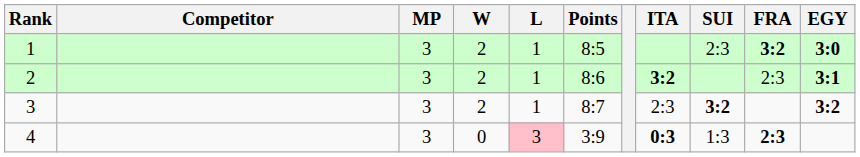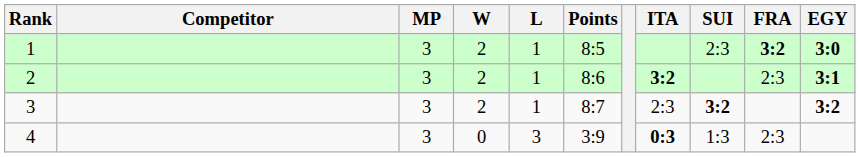(536, 136) pink background -> (536, 136) no background
(773, 136) bold -> (773, 136) normal
